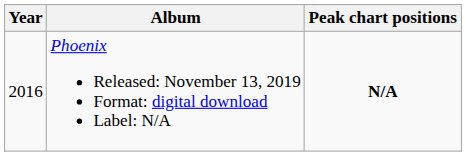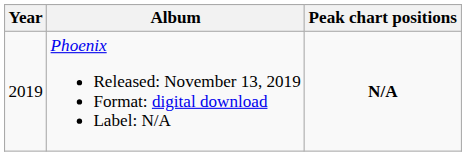(26, 91) 2016 -> (26, 91) 2019
